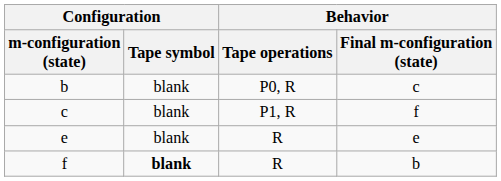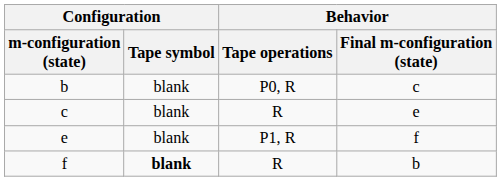(277, 112) P1, R -> (277, 112) R
(416, 112) f -> (416, 112) e
(277, 138) R -> (277, 138) P1, R
(416, 138) e -> (416, 138) f
